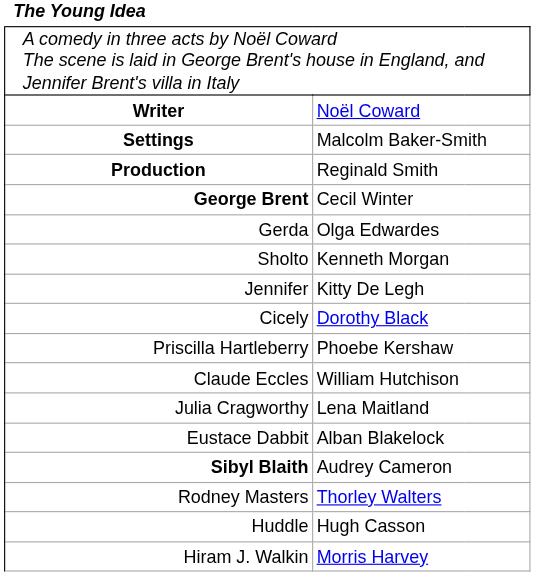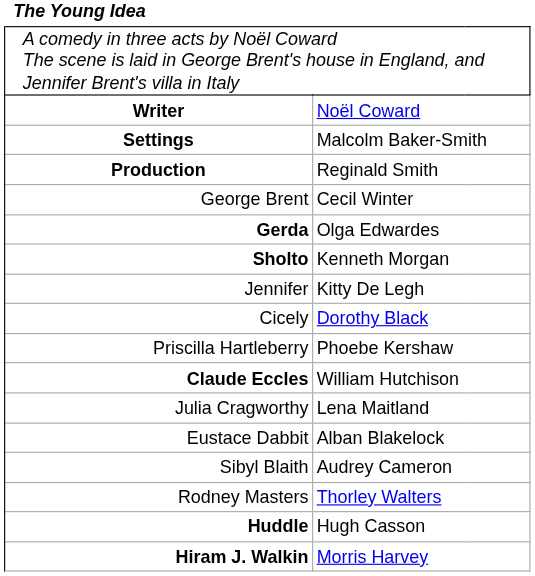(251, 199) bold -> (255, 199) normal
(283, 229) normal -> (282, 229) bold
(283, 259) normal -> (281, 259) bold
(251, 378) normal -> (248, 378) bold
(260, 467) bold -> (264, 467) normal
(280, 527) normal -> (278, 527) bold
(246, 556) normal -> (242, 556) bold
